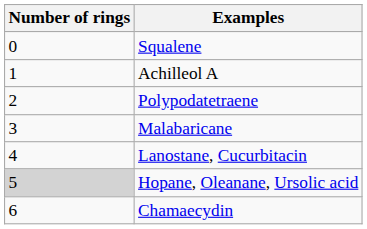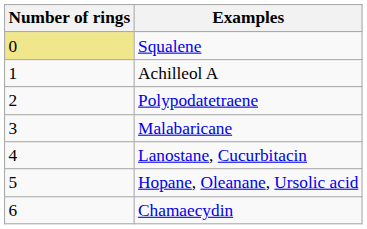(13, 45) no background -> (13, 45) khaki background
(13, 182) lightgrey background -> (13, 182) no background
